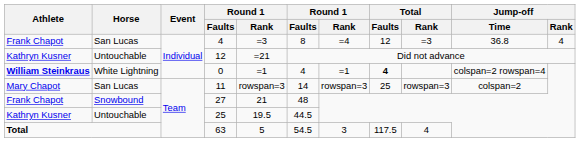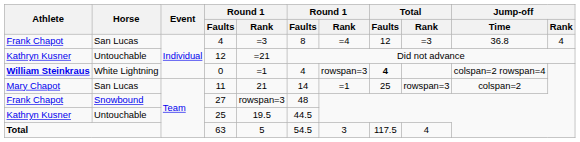(344, 71) =1 -> (344, 71) rowspan=3
(262, 86) rowspan=3 -> (262, 86) 21
(344, 86) rowspan=3 -> (344, 86) =1
(262, 101) 21 -> (262, 101) rowspan=3
